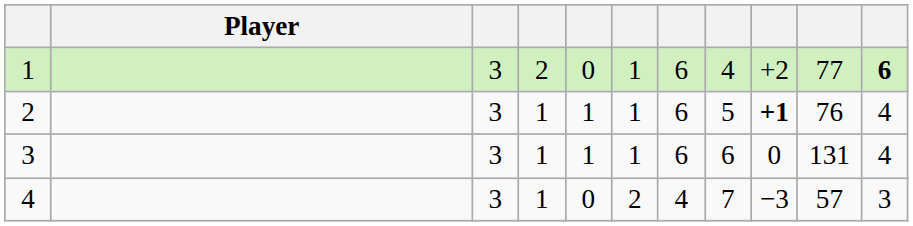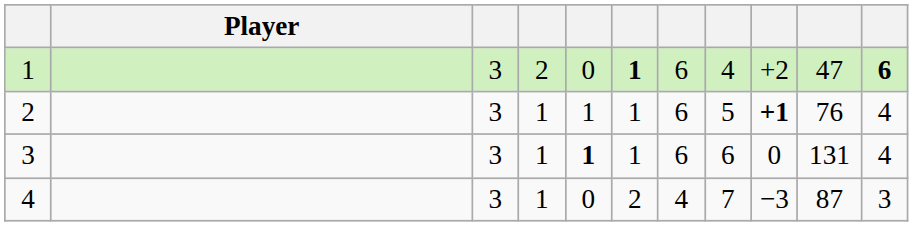(635, 69) normal -> (635, 69) bold
(829, 69) 77 -> (829, 69) 47
(588, 155) normal -> (588, 155) bold
(829, 198) 57 -> (829, 198) 87
